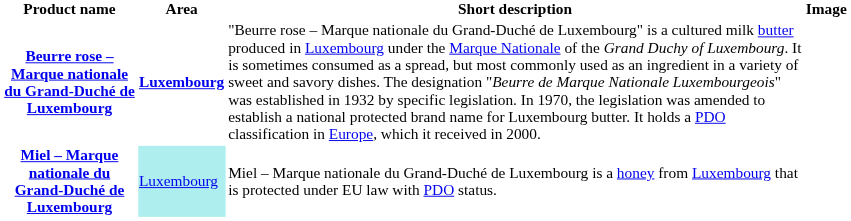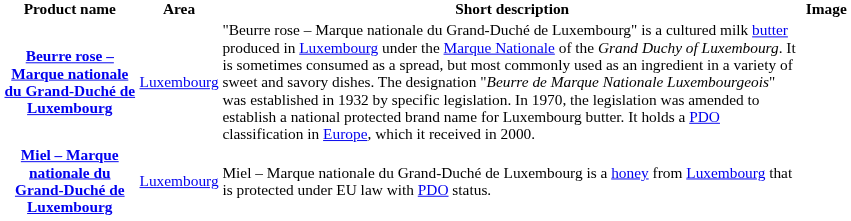(182, 82) bold -> (179, 82) normal
(178, 181) paleturquoise background -> (179, 181) no background
